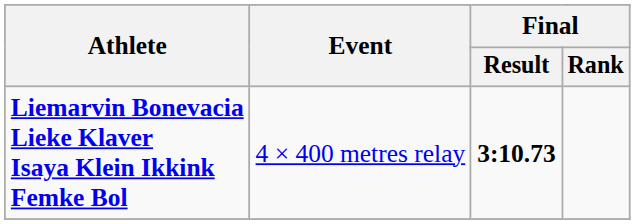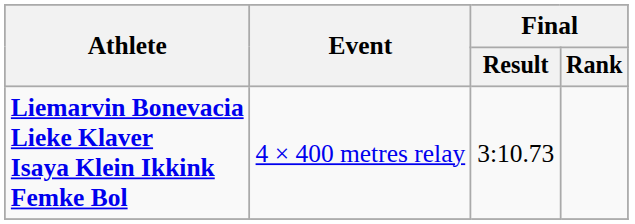(516, 152) bold -> (516, 152) normal
